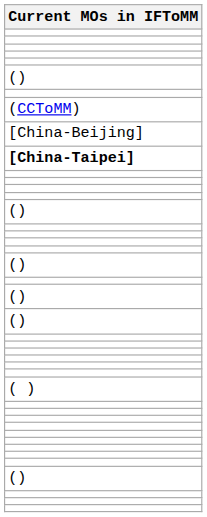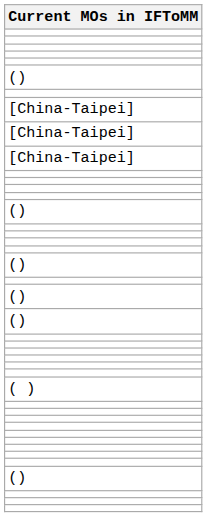(44, 109) (CCToMM) -> (71, 109) [China-Taipei]
(76, 134) [China-Beijing] -> (71, 134) [China-Taipei]
(71, 158) bold -> (71, 158) normal
